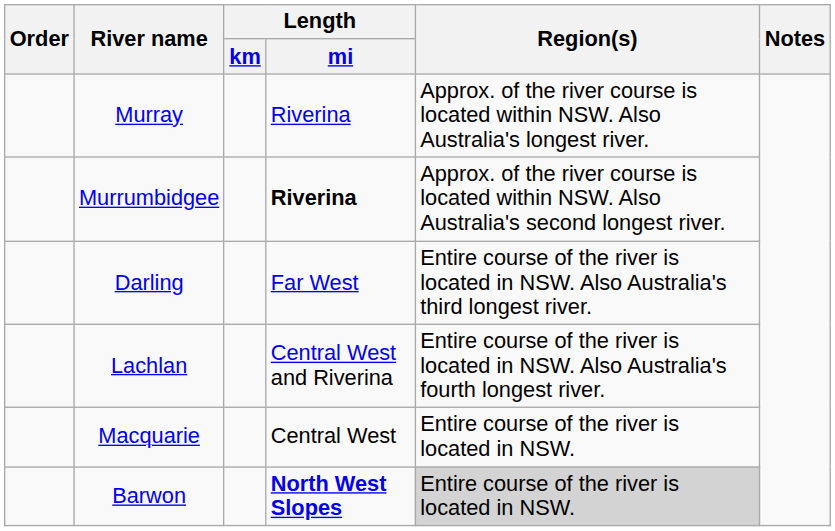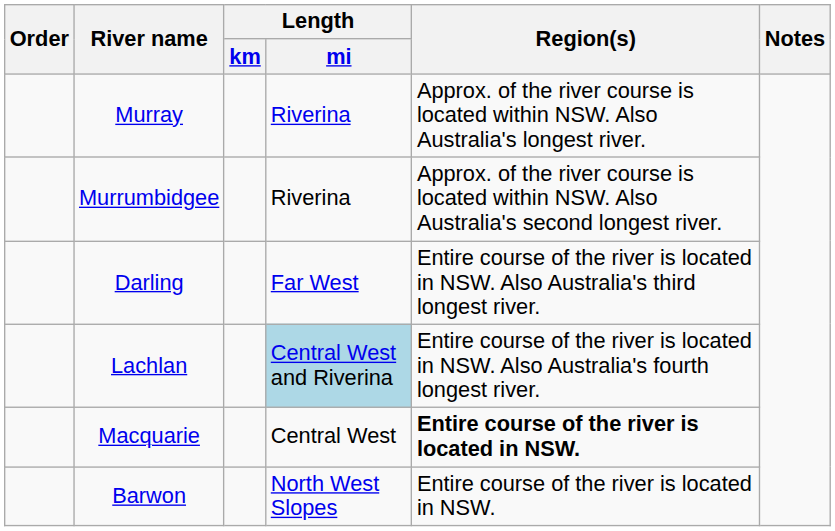(314, 198) bold -> (311, 198) normal
(333, 365) no background -> (333, 365) lightblue background
(550, 436) normal -> (558, 436) bold
(329, 495) bold -> (325, 495) normal
(550, 495) lightgrey background -> (584, 495) no background
